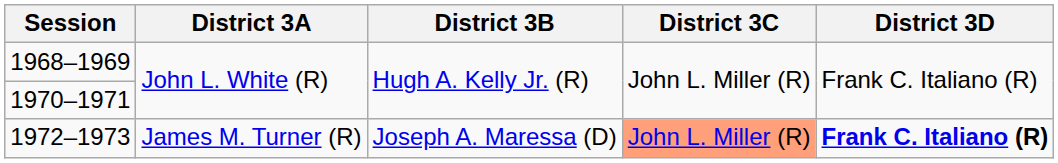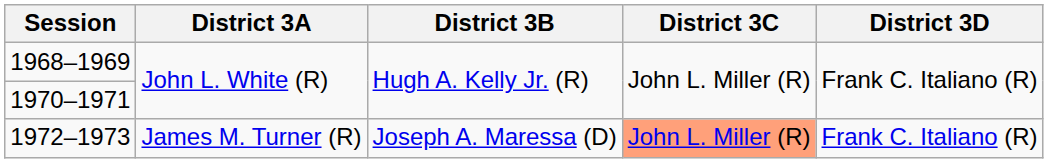(935, 137) bold -> (930, 137) normal
